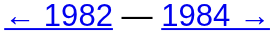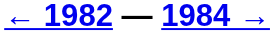(137, 15) normal -> (137, 15) bold
